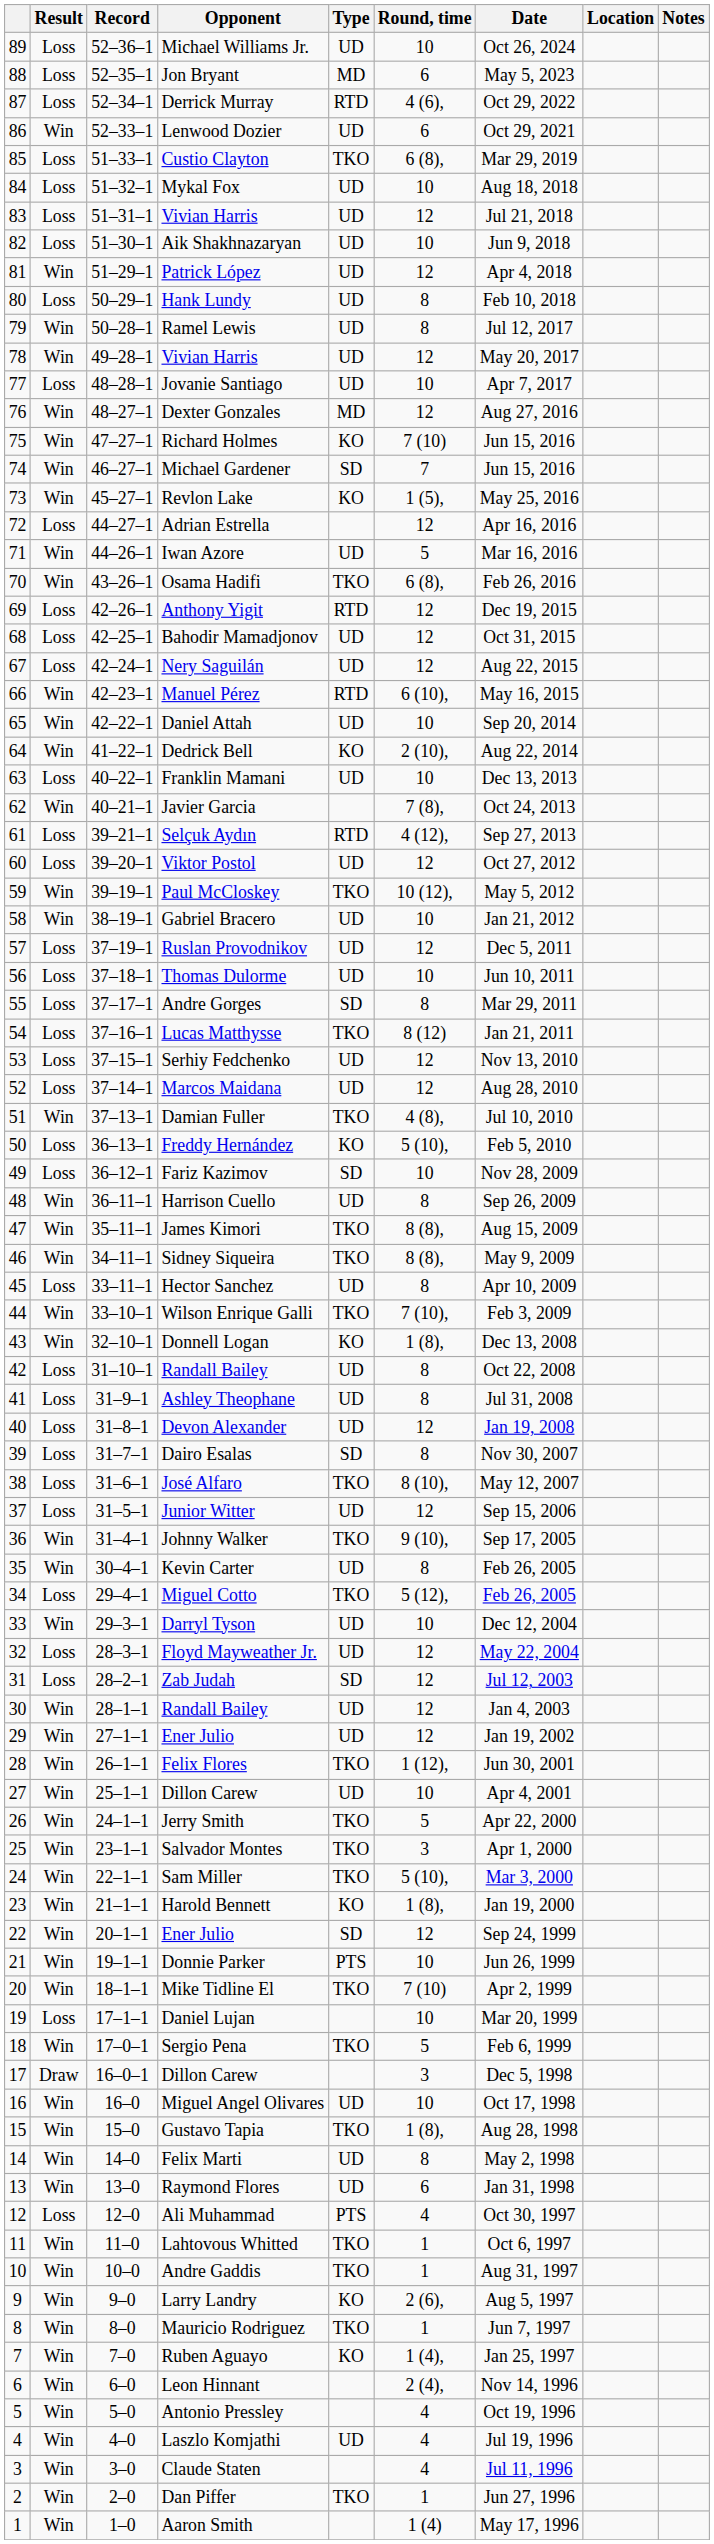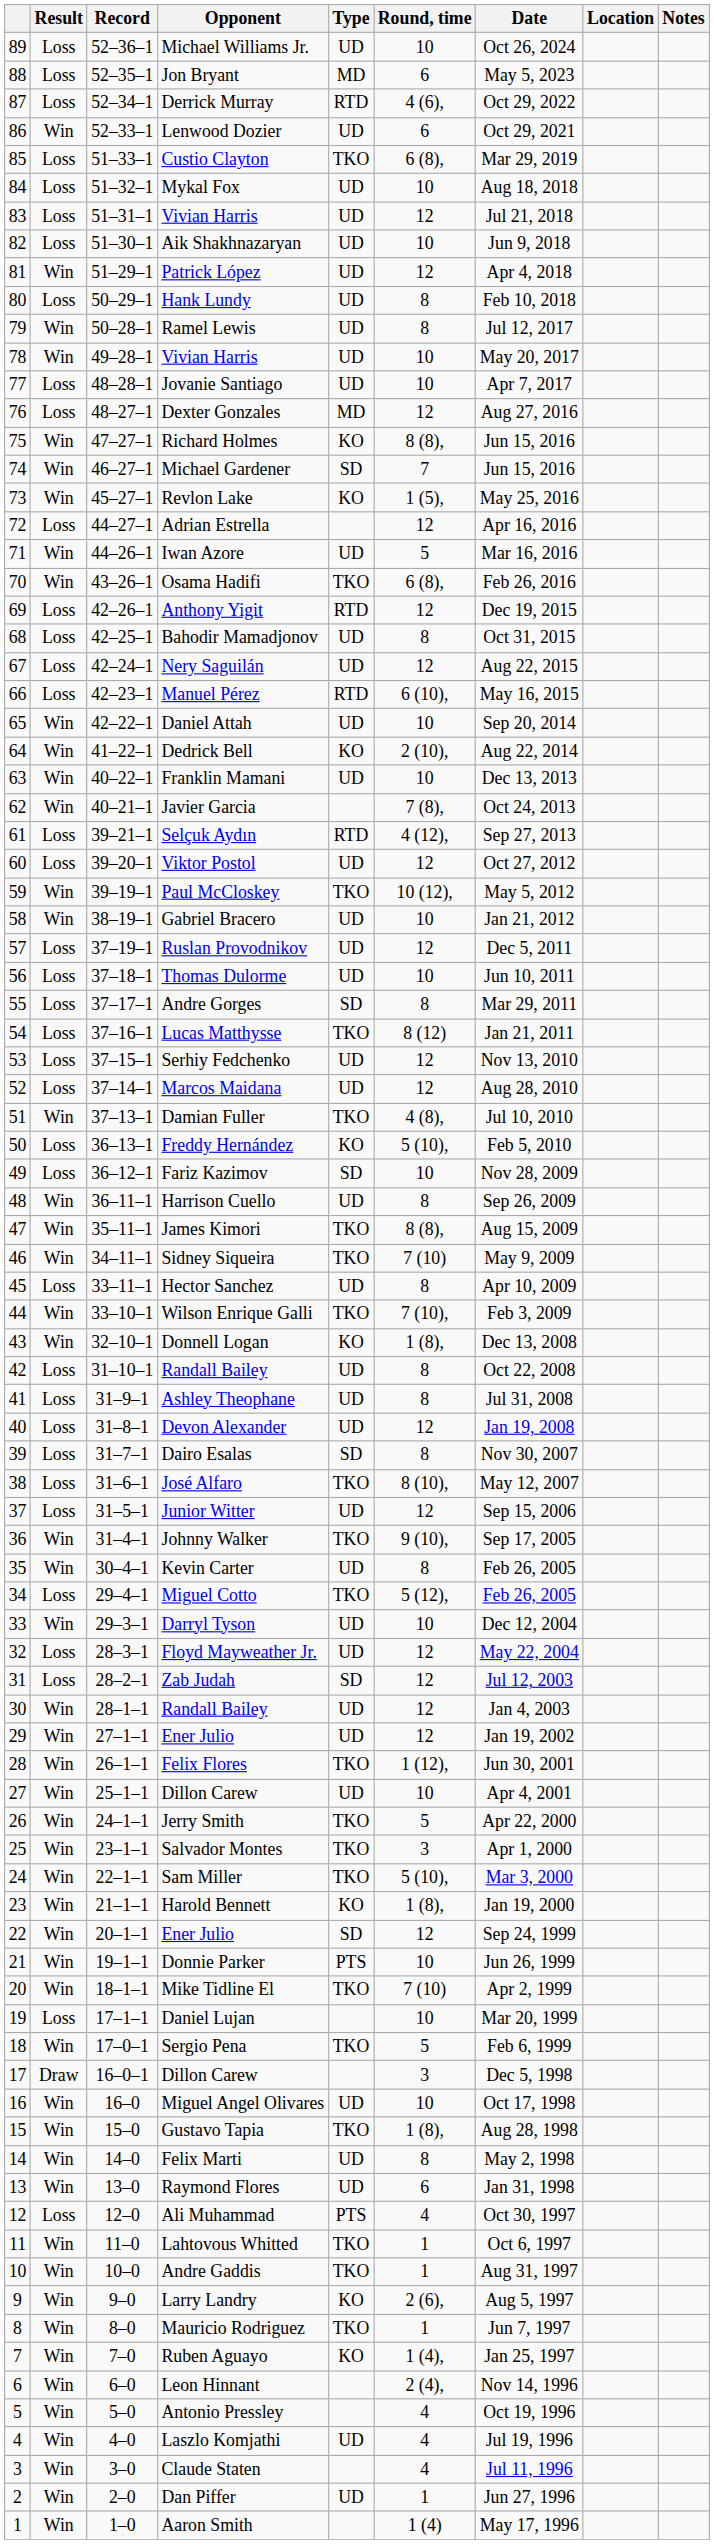(425, 356) 12 -> (425, 356) 10
(59, 412) Win -> (59, 412) Loss
(425, 441) 7 (10) -> (425, 441) 8 (8),
(425, 638) 12 -> (425, 638) 8
(59, 694) Win -> (59, 694) Loss
(59, 779) Loss -> (59, 779) Win
(425, 1257) 8 (8), -> (425, 1257) 7 (10)
(351, 2497) TKO -> (351, 2497) UD
